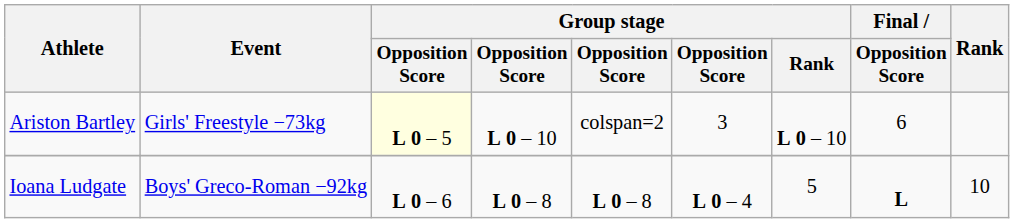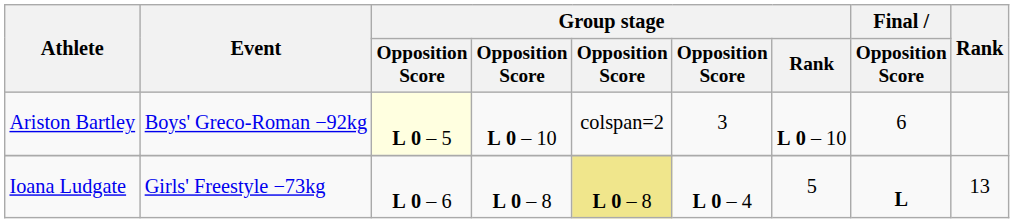(235, 124) Girls' Freestyle −73kg -> (256, 124) Boys' Greco-Roman −92kg
(256, 186) Boys' Greco-Roman −92kg -> (235, 186) Girls' Freestyle −73kg
(622, 201) no background -> (622, 201) khaki background
(980, 186) 10 -> (980, 186) 13
